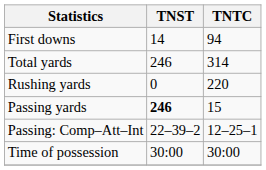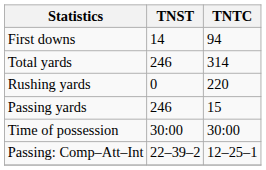(161, 107) bold -> (161, 107) normal
rows swapped: (76, 130) <-> (63, 153)
